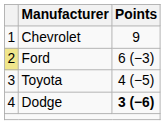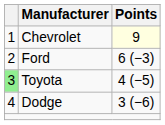(136, 37) no background -> (136, 37) lightyellow background
(11, 59) khaki background -> (11, 59) no background
(11, 80) no background -> (11, 80) lightgreen background
(136, 102) bold -> (136, 102) normal
